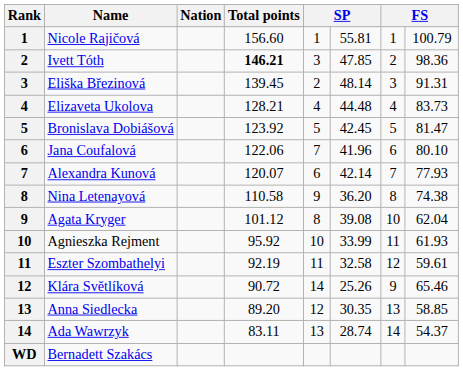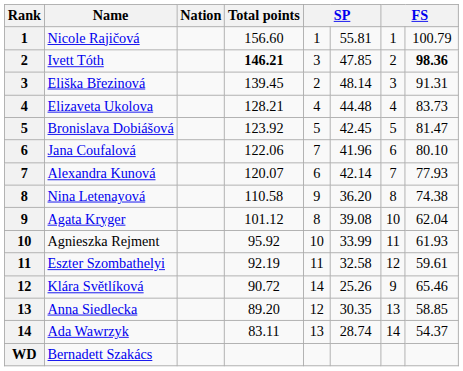(432, 60) normal -> (432, 60) bold
